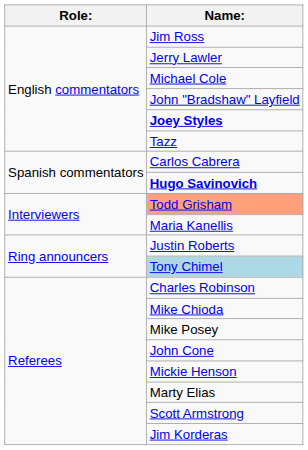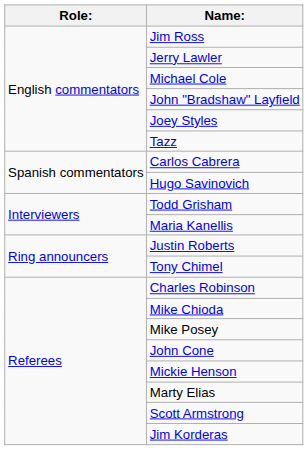(186, 120) bold -> (184, 120) normal
(203, 183) bold -> (199, 183) normal
(191, 204) lightsalmon background -> (191, 204) no background
(186, 267) lightblue background -> (186, 267) no background
